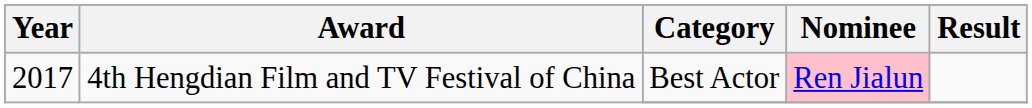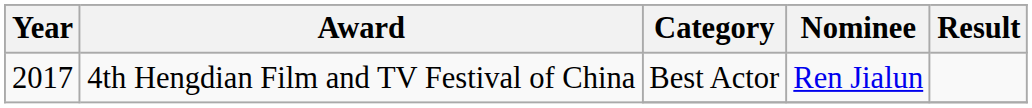(858, 77) pink background -> (858, 77) no background
